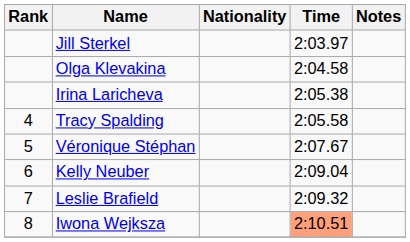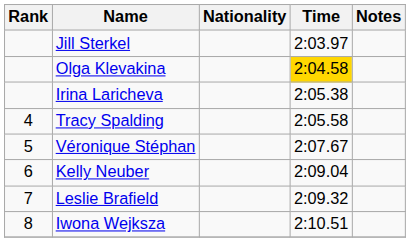(321, 69) no background -> (321, 69) gold background
(321, 224) lightsalmon background -> (321, 224) no background
